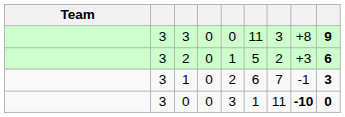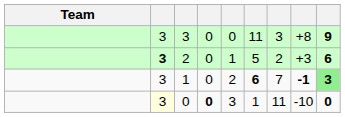(163, 58) normal -> (163, 58) bold
(256, 79) normal -> (256, 79) bold
(304, 79) normal -> (304, 79) bold
(328, 79) no background -> (328, 79) lightgreen background
(163, 101) no background -> (163, 101) lightyellow background
(209, 101) normal -> (209, 101) bold
(304, 101) bold -> (304, 101) normal
